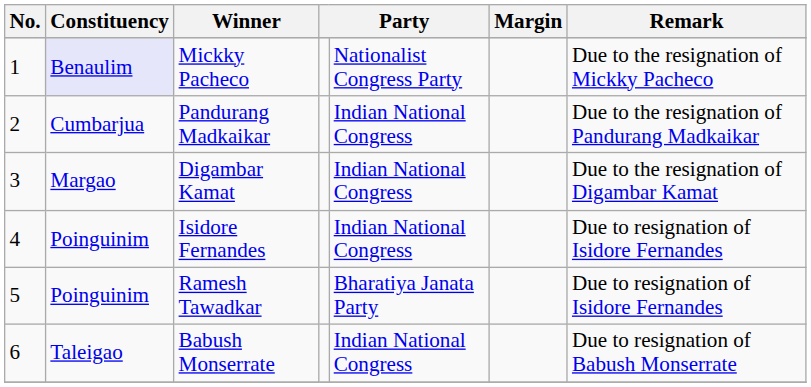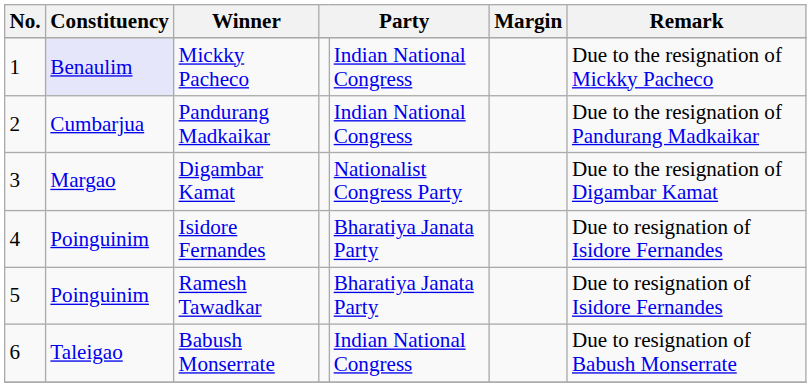(398, 66) Nationalist Congress Party -> (400, 66) Indian National Congress
(400, 181) Indian National Congress -> (398, 181) Nationalist Congress Party
(400, 238) Indian National Congress -> (404, 238) Bharatiya Janata Party
